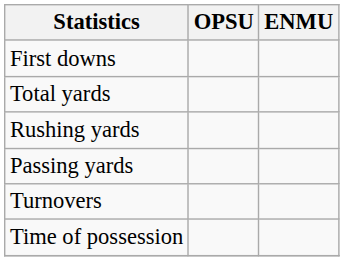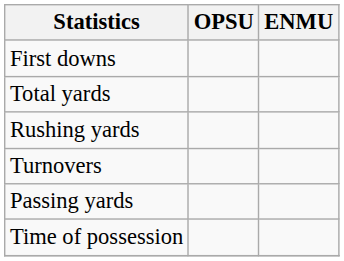rows swapped: (72, 165) <-> (56, 201)
